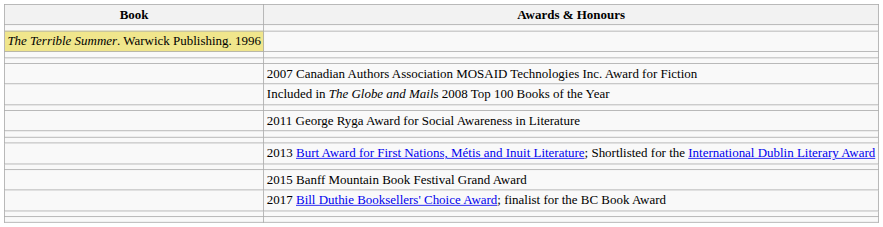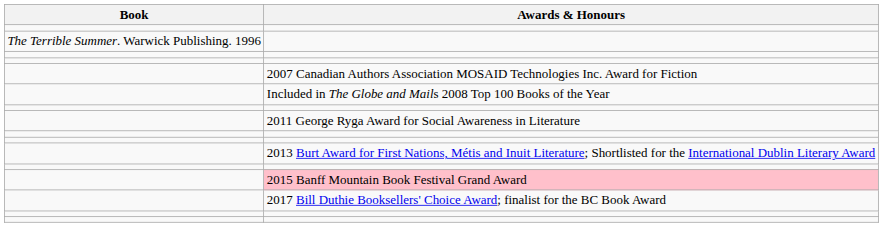(134, 41) khaki background -> (134, 41) no background
(397, 179) no background -> (397, 179) pink background
